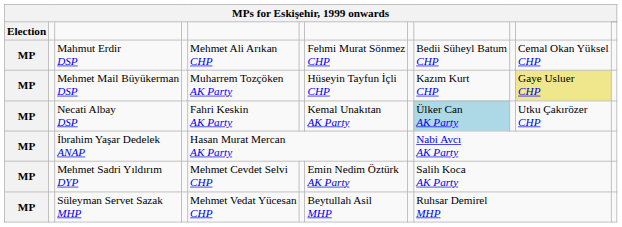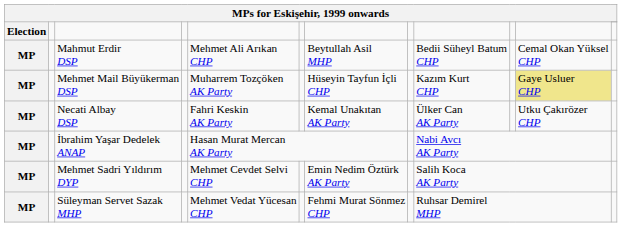(356, 55) Fehmi Murat Sönmez CHP -> (340, 55) Beytullah Asil MHP
(439, 115) lightblue background -> (439, 115) no background
(340, 207) Beytullah Asil MHP -> (356, 207) Fehmi Murat Sönmez CHP
